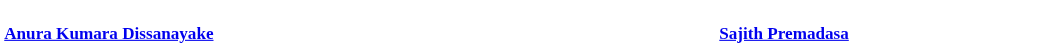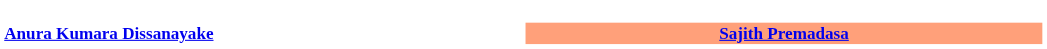(784, 33) no background -> (784, 33) lightsalmon background
